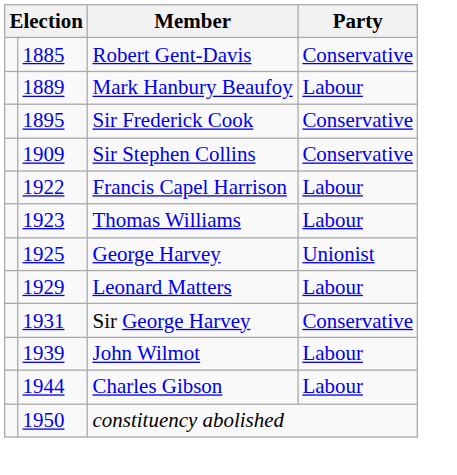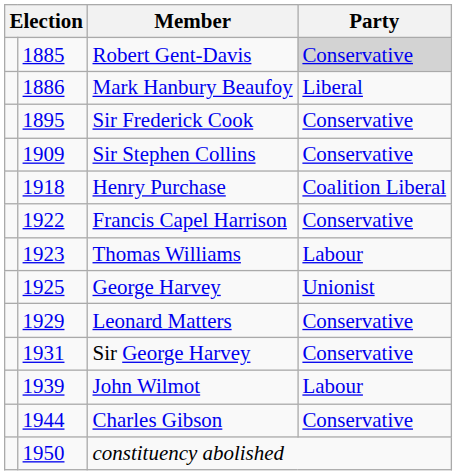(358, 54) no background -> (358, 54) lightgrey background
(44, 87) 1889 -> (44, 87) 1886
(333, 87) Labour -> (333, 87) Liberal
+ row: (159, 187)
(333, 187) Labour -> (358, 220) Conservative
(333, 287) Labour -> (358, 320) Conservative
(333, 386) Labour -> (358, 420) Conservative
